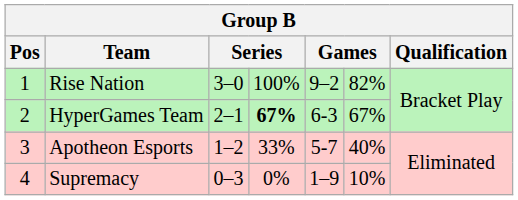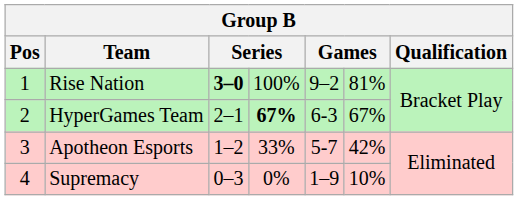(229, 83) normal -> (229, 83) bold
(367, 83) 82% -> (367, 83) 81%
(367, 147) 40% -> (367, 147) 42%
